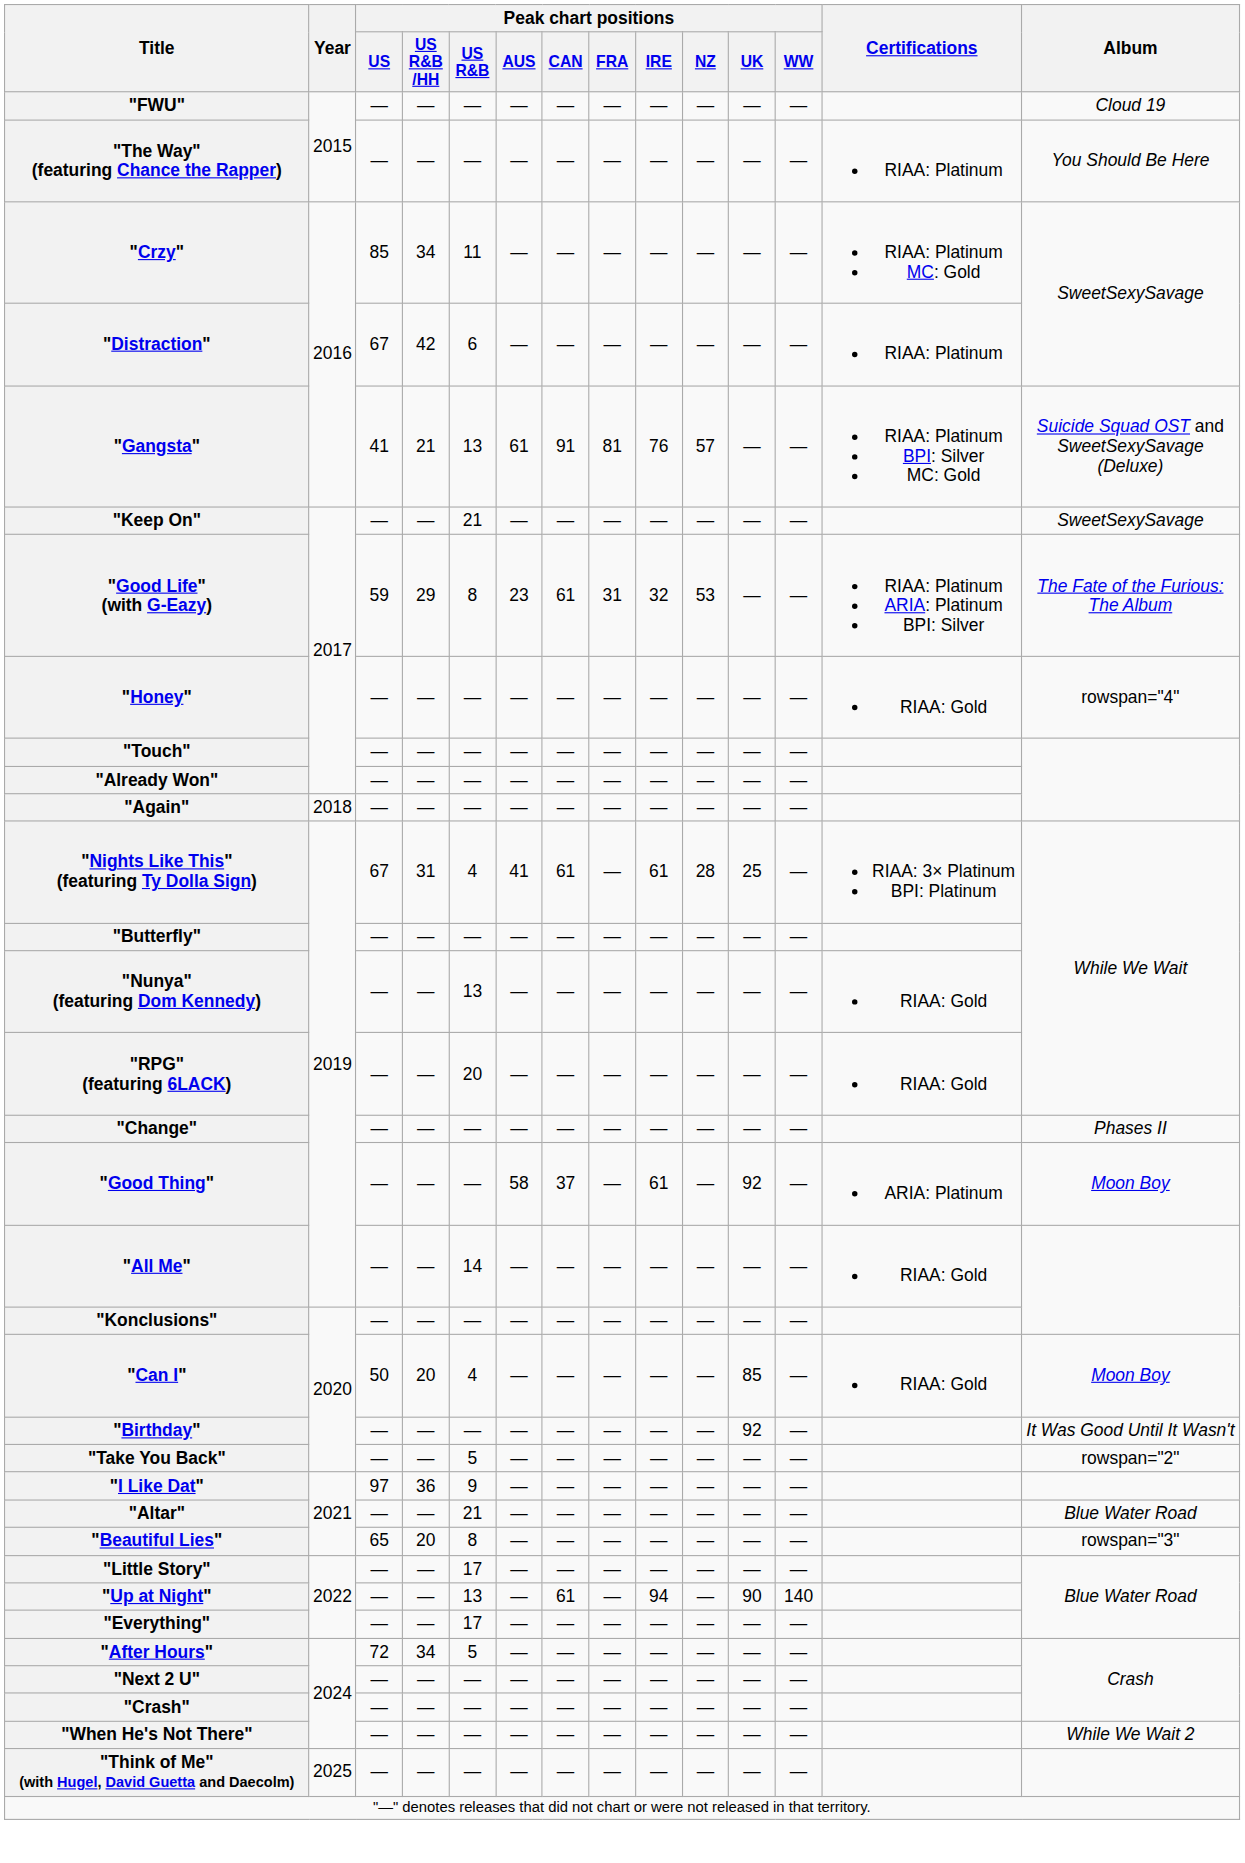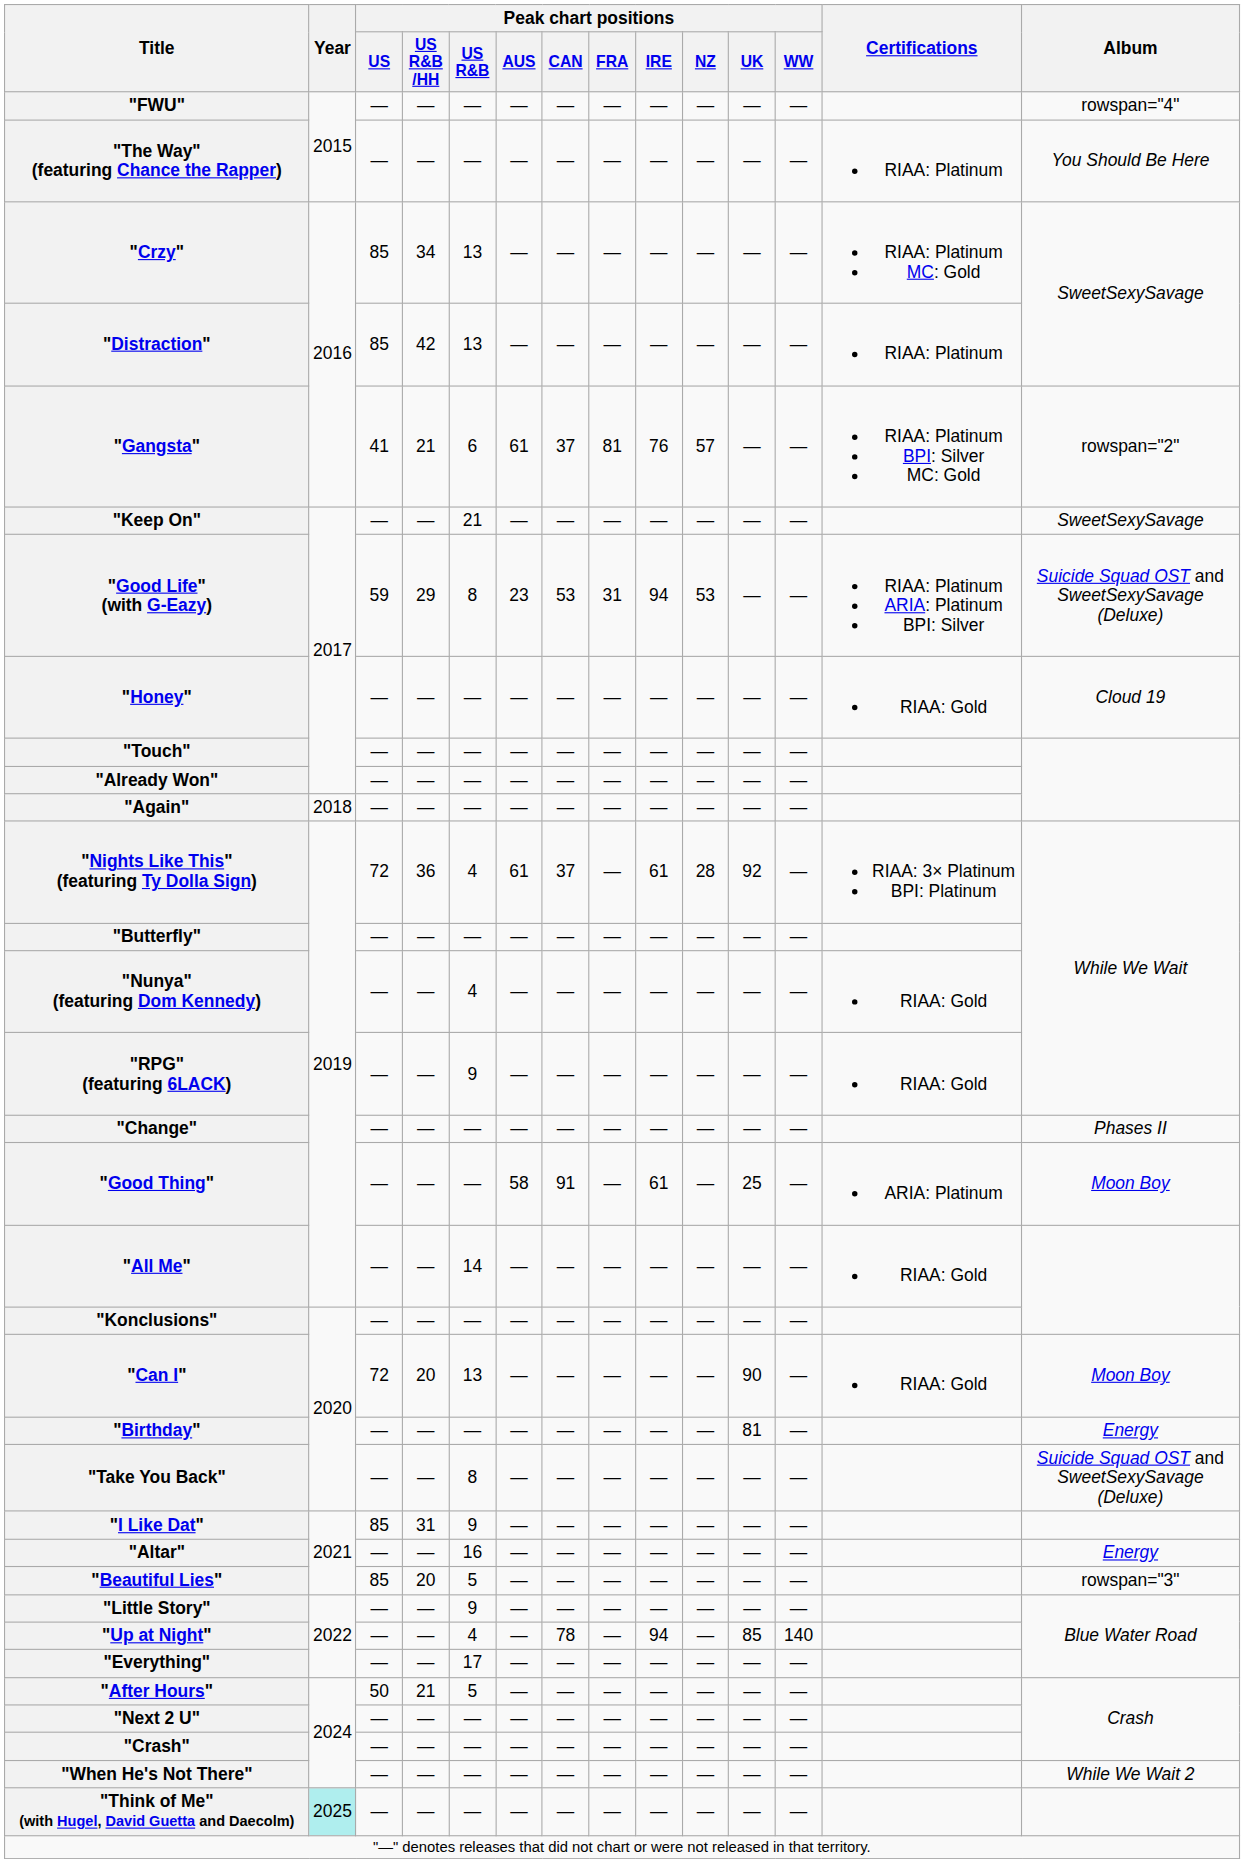(1130, 105) Cloud 19 -> (1130, 105) rowspan="4"
(472, 252) 11 -> (472, 252) 13
(379, 344) 67 -> (379, 344) 85
(472, 344) 6 -> (472, 344) 13
(472, 446) 13 -> (472, 446) 6
(566, 446) 91 -> (566, 446) 37
(1130, 446) Suicide Squad OST and SweetSexySavage (Deluxe) -> (1130, 446) rowspan="2"
(566, 595) 61 -> (566, 595) 53
(659, 595) 32 -> (659, 595) 94
(1130, 595) The Fate of the Furious: The Album -> (1130, 595) Suicide Squad OST and SweetSexySavage (Deluxe)
(1130, 697) rowspan="4" -> (1130, 697) Cloud 19
(379, 872) 67 -> (379, 872) 72
(426, 872) 31 -> (426, 872) 36
(519, 872) 41 -> (519, 872) 61
(566, 872) 61 -> (566, 872) 37
(752, 872) 25 -> (752, 872) 92
(472, 991) 13 -> (472, 991) 4
(472, 1073) 20 -> (472, 1073) 9
(566, 1183) 37 -> (566, 1183) 91
(752, 1183) 92 -> (752, 1183) 25
(379, 1375) 50 -> (379, 1375) 72
(472, 1375) 4 -> (472, 1375) 13
(752, 1375) 85 -> (752, 1375) 90
(752, 1430) 92 -> (752, 1430) 81
(1130, 1430) It Was Good Until It Wasn't -> (1130, 1430) Energy
(472, 1458) 5 -> (472, 1477) 8
(1130, 1458) rowspan="2" -> (1130, 1477) Suicide Squad OST and SweetSexySavage (Deluxe)
(379, 1485) 97 -> (379, 1525) 85
(426, 1485) 36 -> (426, 1525) 31
(472, 1513) 21 -> (472, 1552) 16
(1130, 1513) Blue Water Road -> (1130, 1552) Energy
(379, 1541) 65 -> (379, 1580) 85
(472, 1541) 8 -> (472, 1580) 5
(472, 1568) 17 -> (472, 1608) 9
(472, 1596) 13 -> (472, 1635) 4
(566, 1596) 61 -> (566, 1635) 78
(752, 1596) 90 -> (752, 1635) 85
(379, 1651) 72 -> (379, 1691) 50
(426, 1651) 34 -> (426, 1691) 21
(332, 1772) no background -> (332, 1811) paleturquoise background
